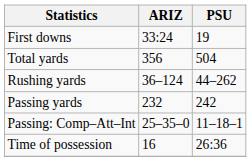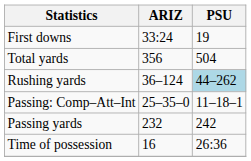(216, 80) no background -> (216, 80) lightblue background
rows swapped: (45, 102) <-> (72, 123)
